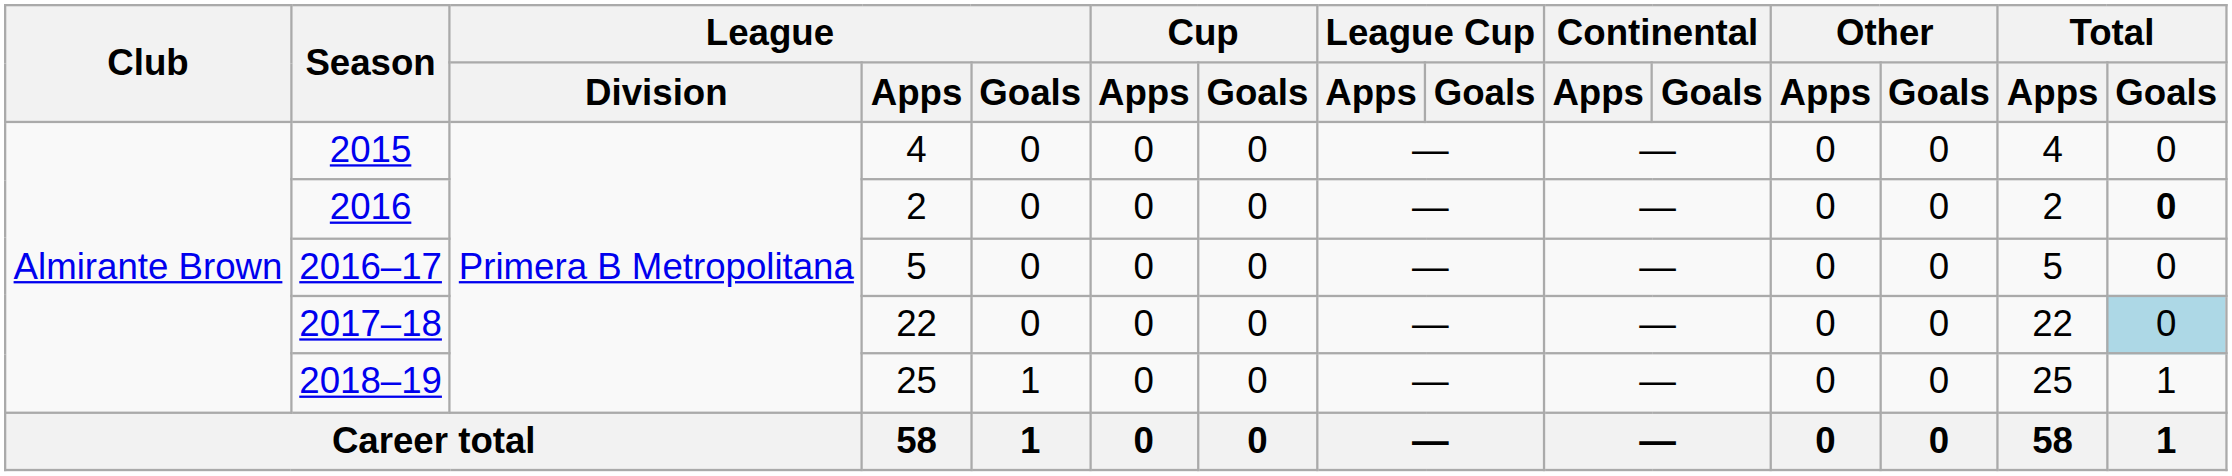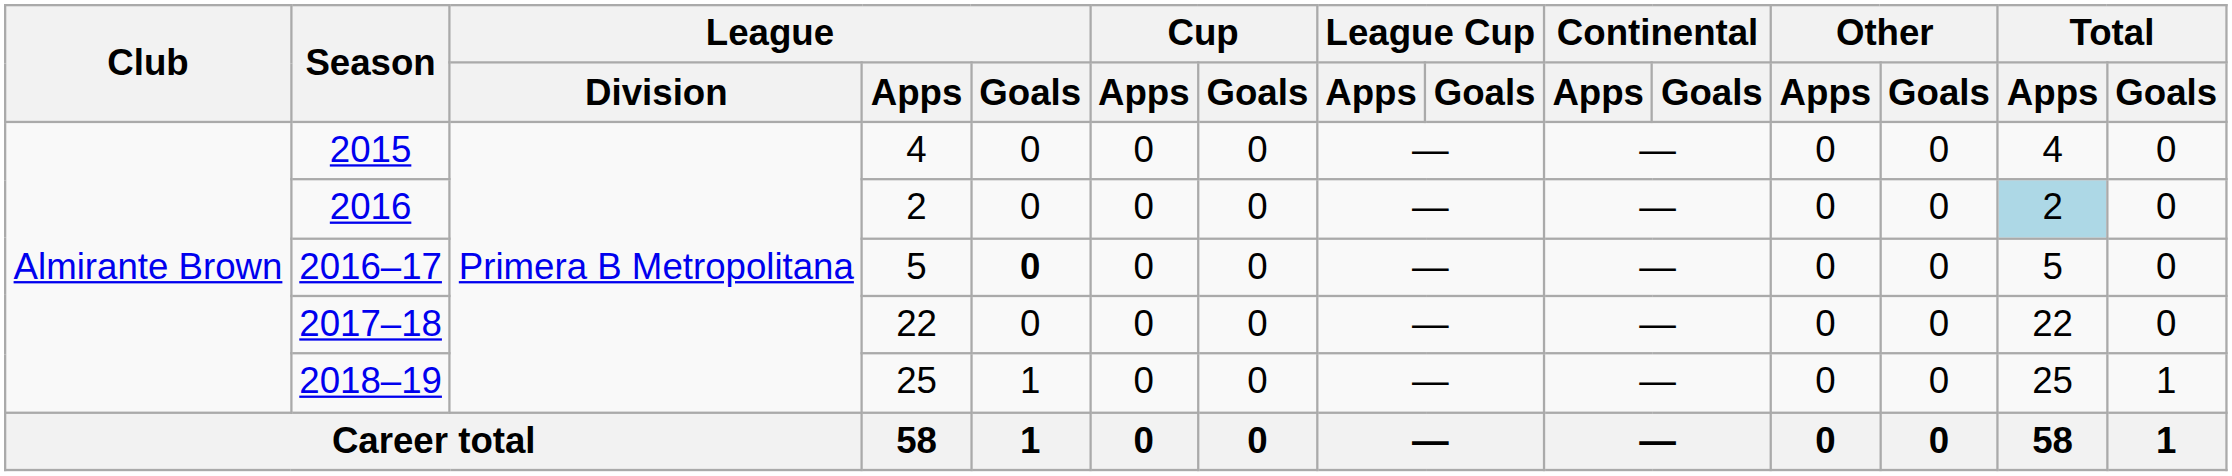(2053, 207) no background -> (2053, 207) lightblue background
(2166, 207) bold -> (2166, 207) normal
(1030, 265) normal -> (1030, 265) bold
(2166, 324) lightblue background -> (2166, 324) no background
